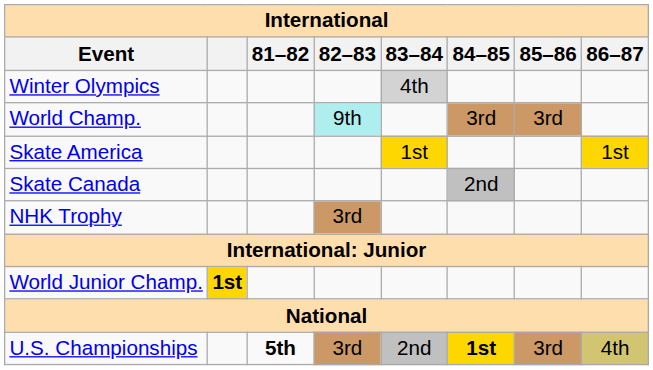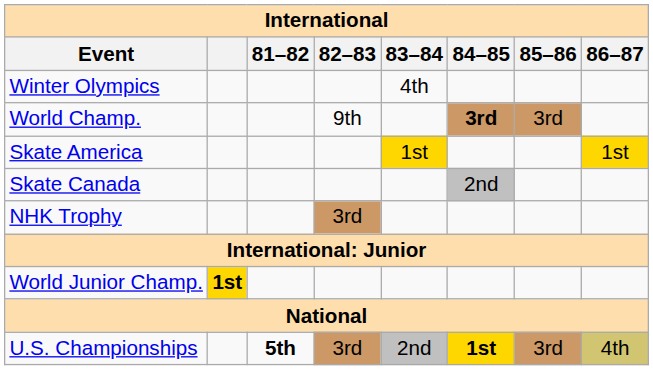(414, 86) lightgrey background -> (414, 86) no background
(347, 119) paleturquoise background -> (347, 119) no background
(481, 119) normal -> (481, 119) bold
